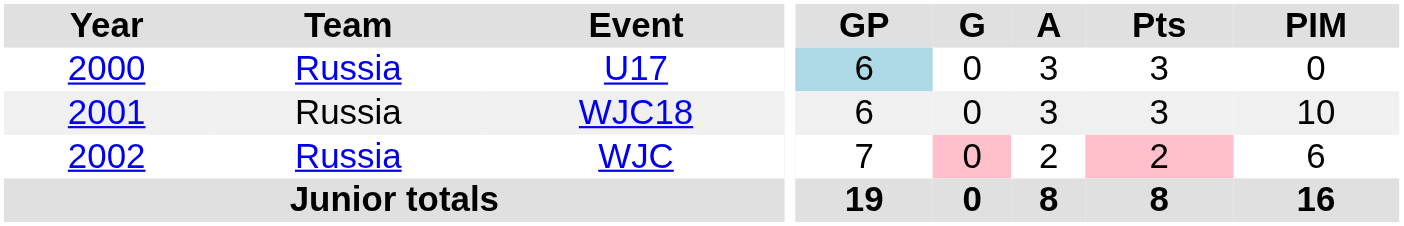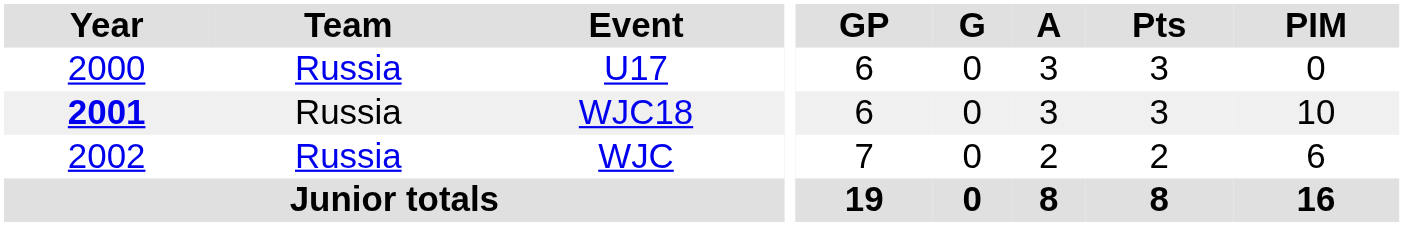(864, 68) lightblue background -> (864, 68) no background
(107, 112) normal -> (107, 112) bold
(972, 156) pink background -> (972, 156) no background
(1159, 156) pink background -> (1159, 156) no background
